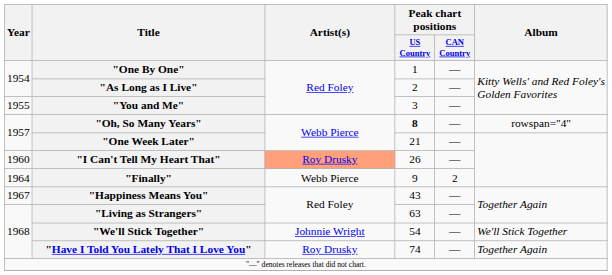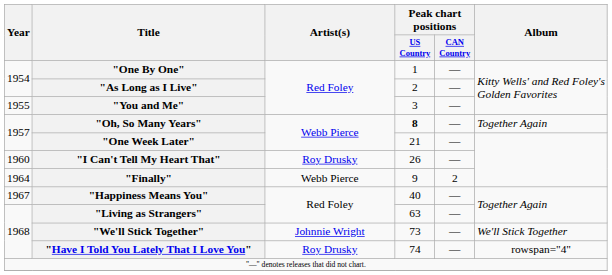(541, 123) rowspan="4" -> (512, 123) Together Again
(330, 159) lightsalmon background -> (330, 159) no background
(415, 195) 43 -> (415, 195) 40
(415, 231) 54 -> (415, 231) 73
(512, 249) Together Again -> (541, 249) rowspan="4"
